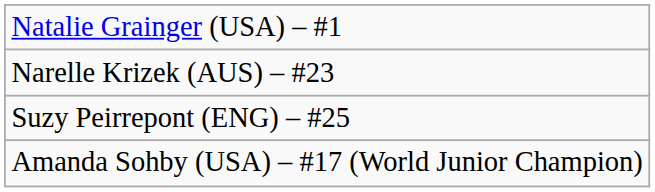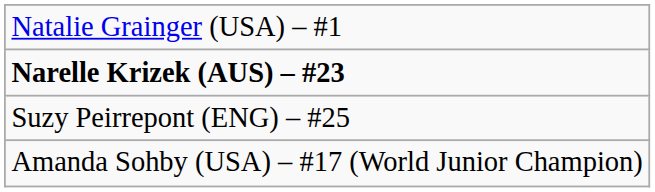(173, 72) normal -> (178, 72) bold
